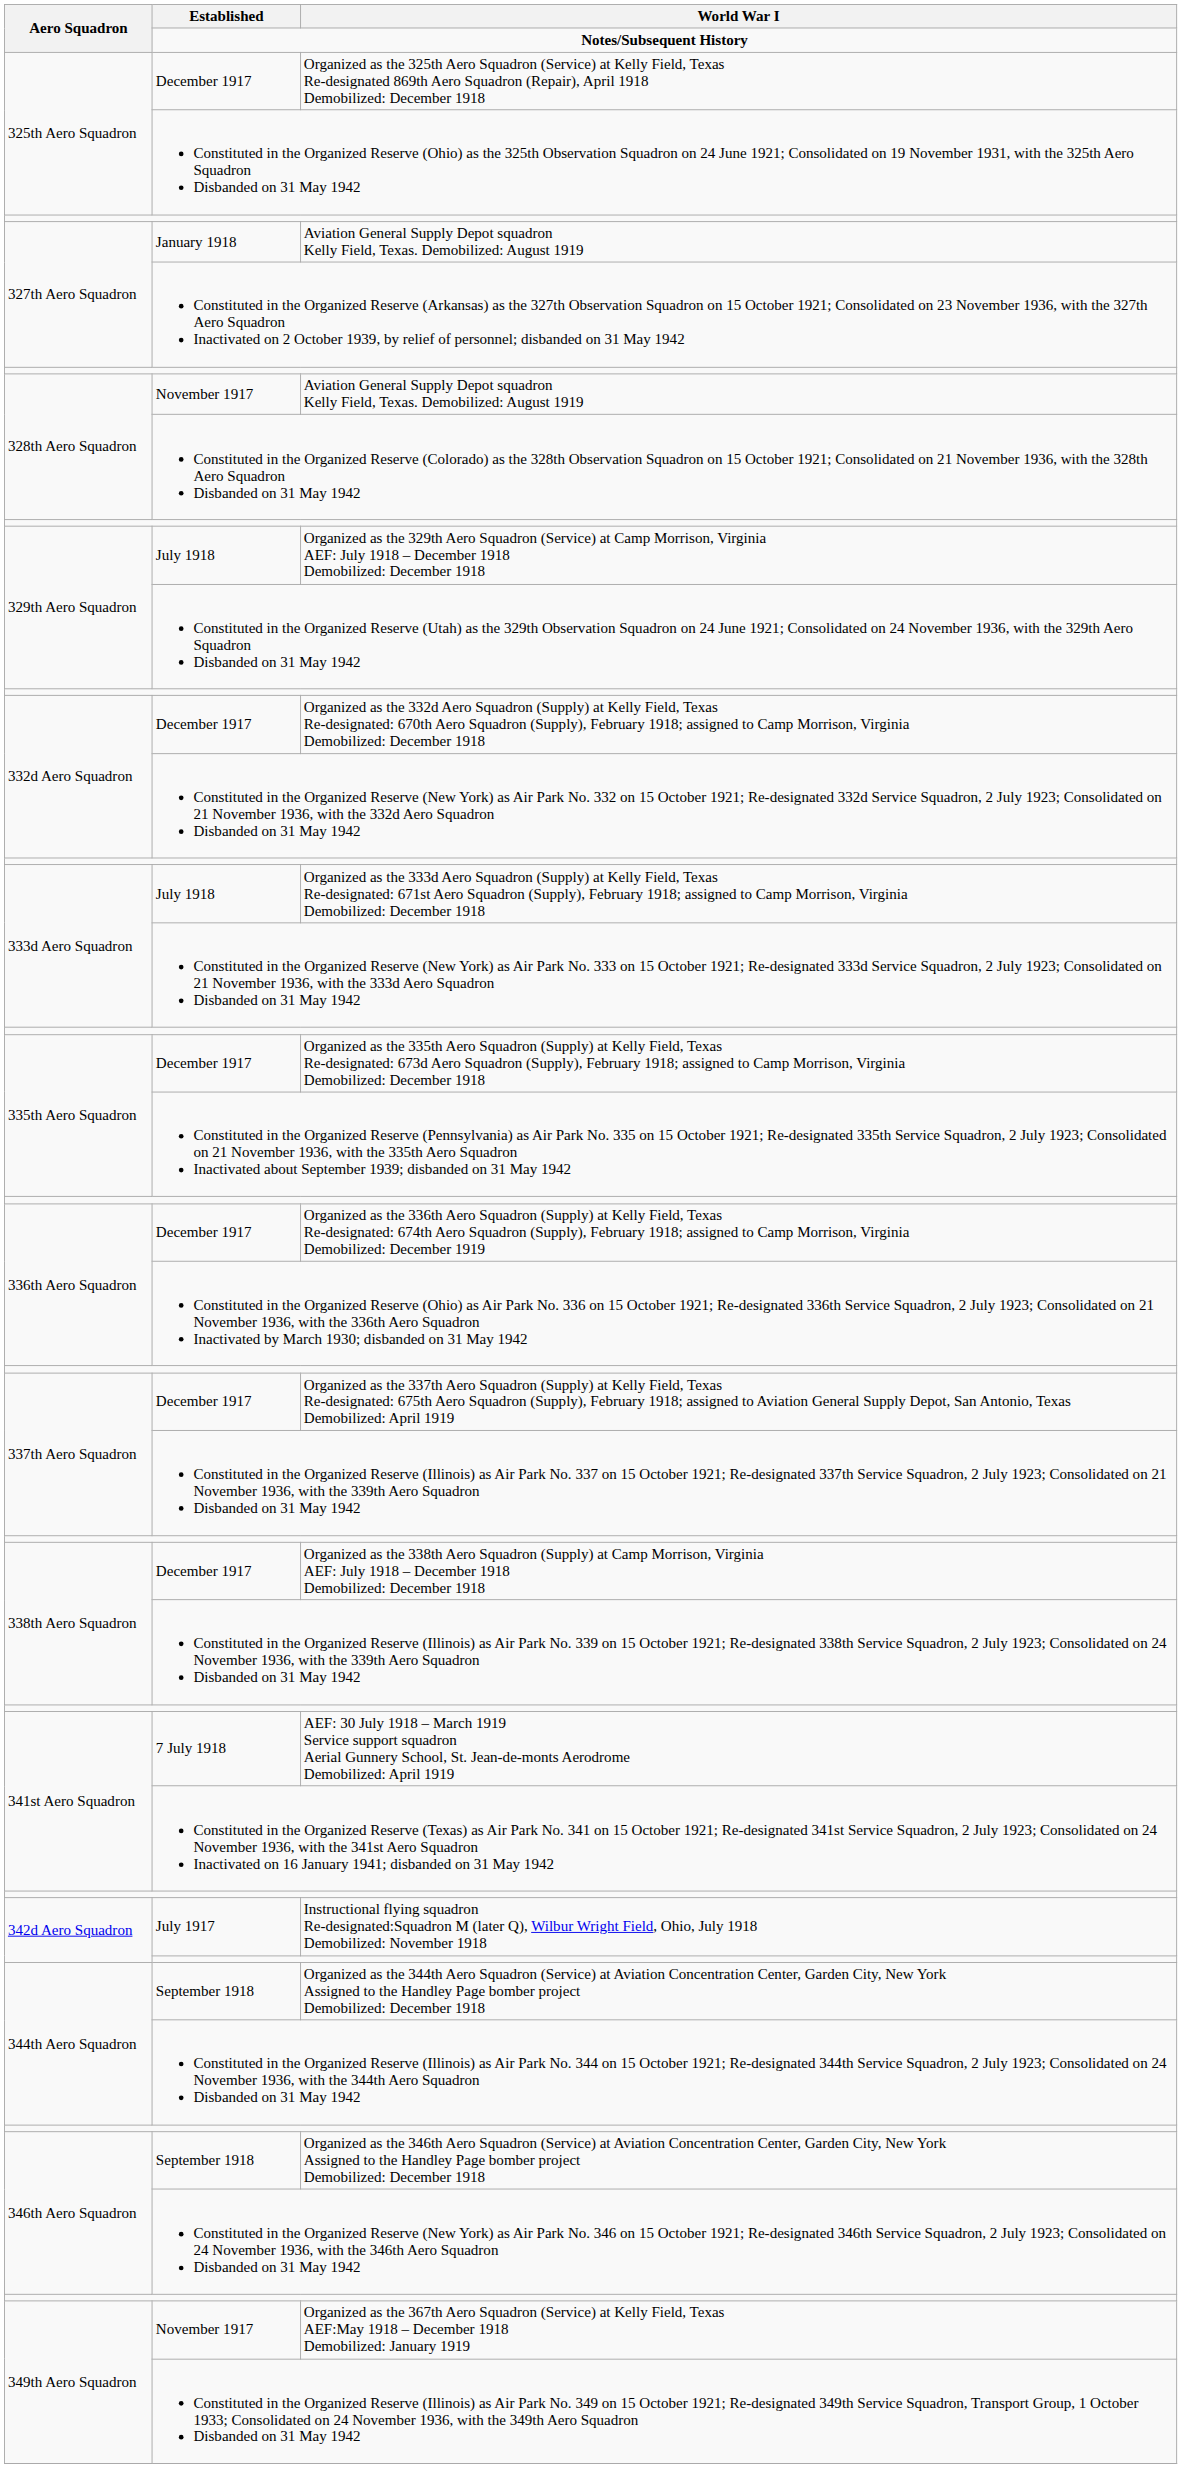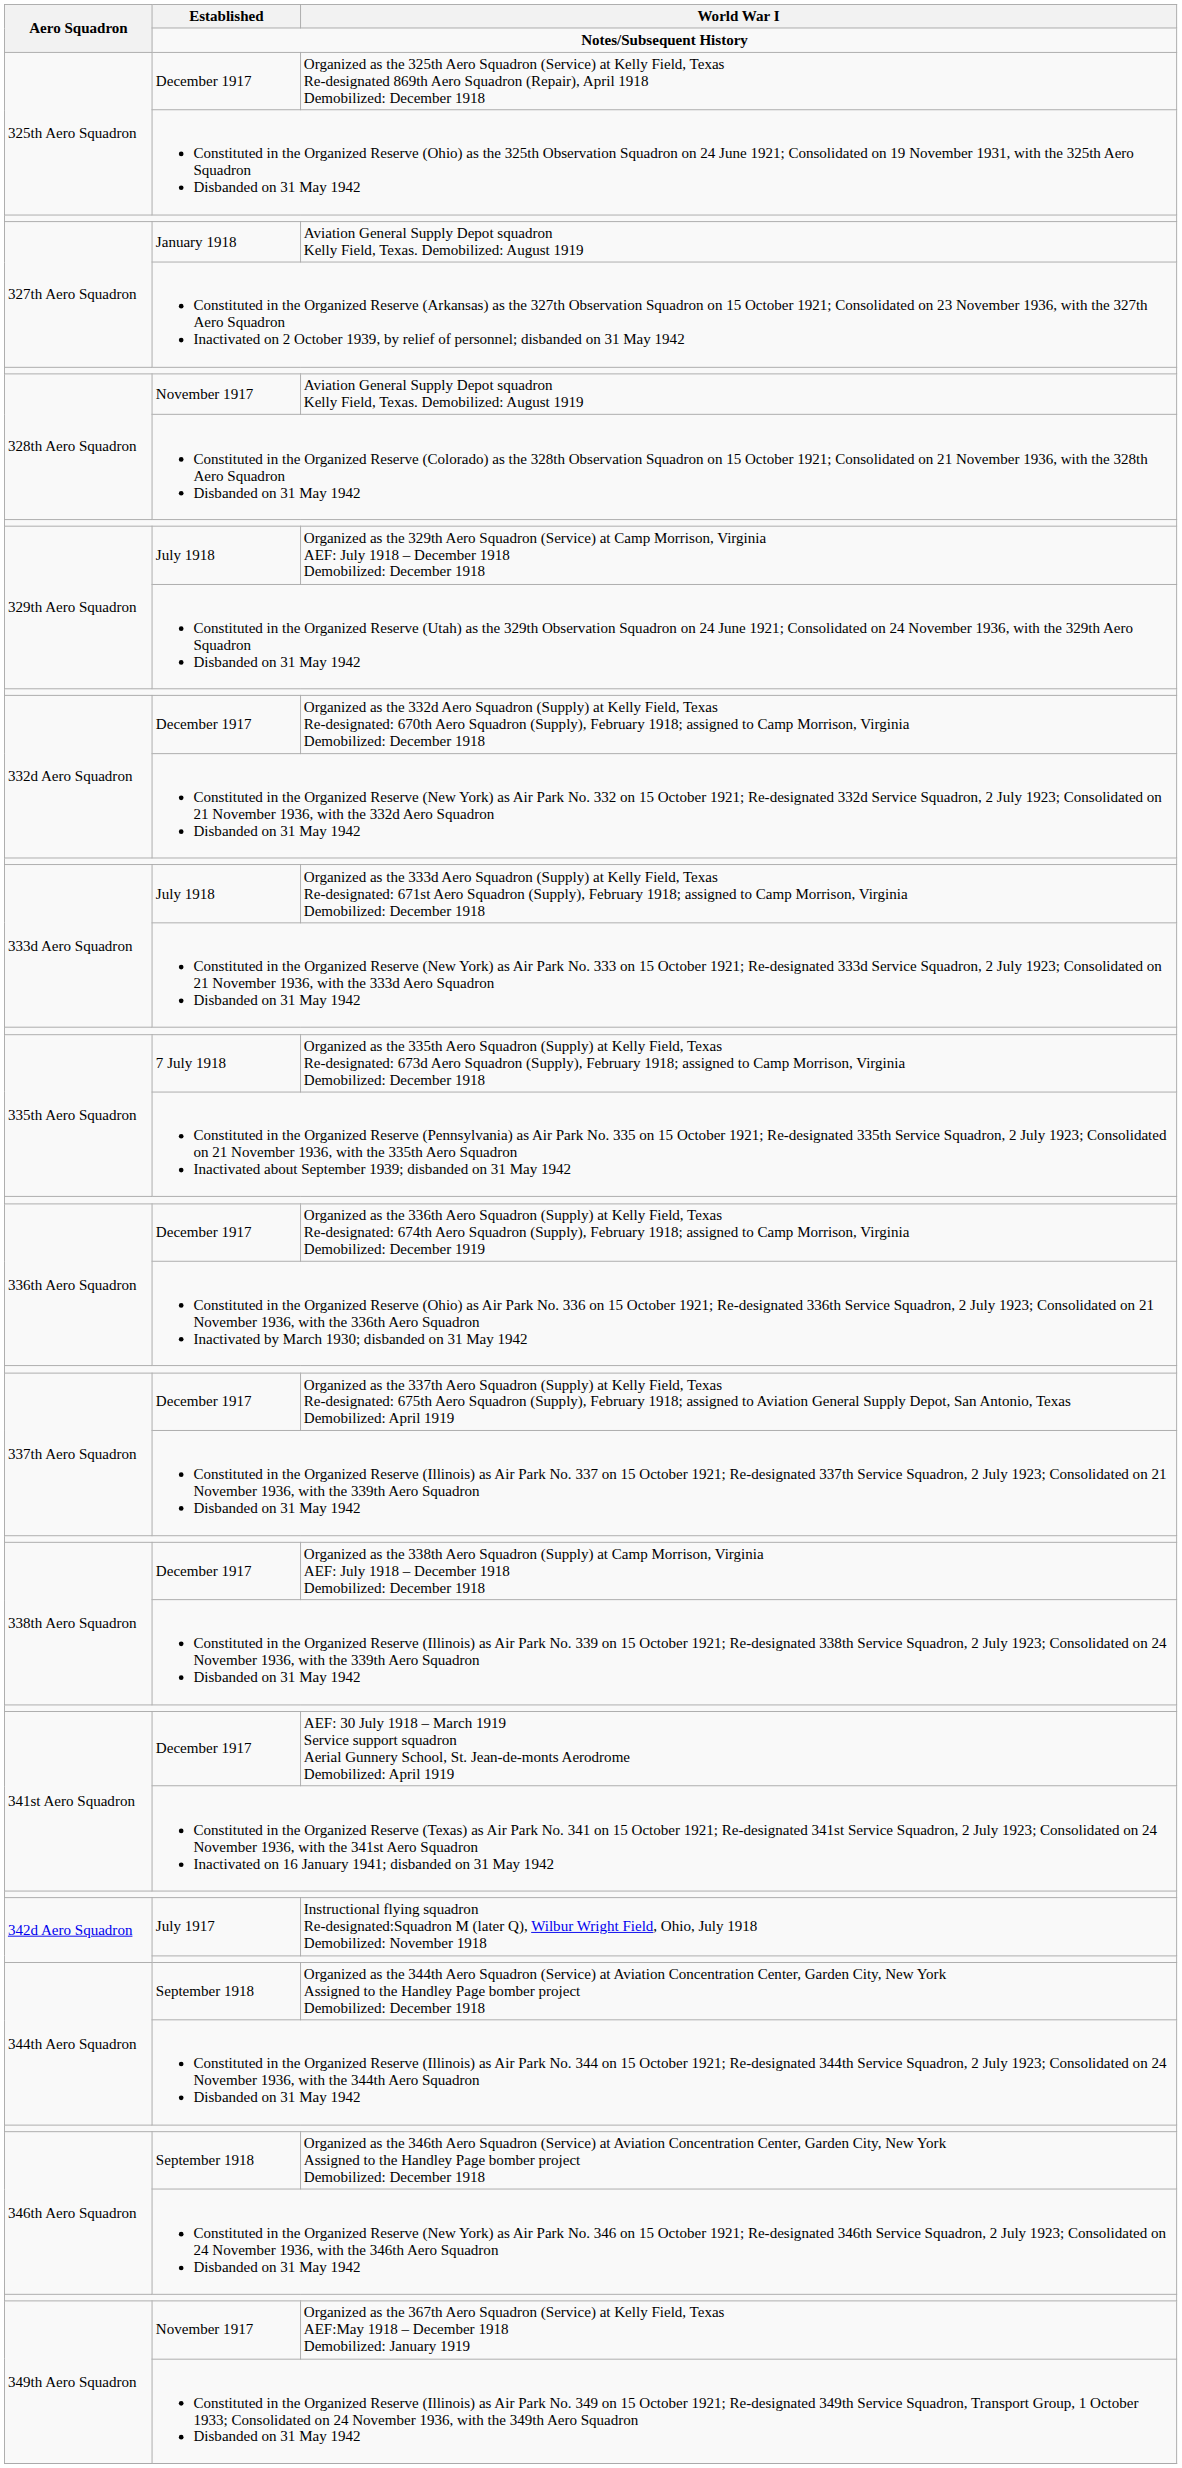(204, 1063) December 1917 -> (191, 1063) 7 July 1918
(191, 1748) 7 July 1918 -> (204, 1748) December 1917
